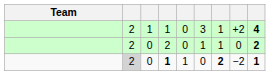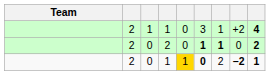(203, 45) normal -> (203, 45) bold
(221, 45) normal -> (221, 45) bold
(132, 62) lightgrey background -> (132, 62) no background
(167, 62) bold -> (167, 62) normal
(185, 62) no background -> (185, 62) gold background
(203, 62) normal -> (203, 62) bold
(221, 62) bold -> (221, 62) normal
(239, 62) normal -> (239, 62) bold
